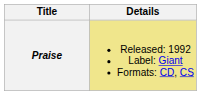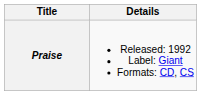(143, 61) khaki background -> (143, 61) no background
